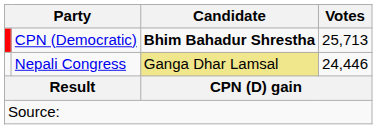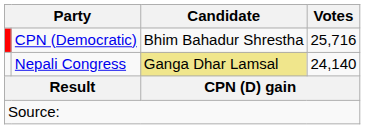(229, 40) bold -> (224, 40) normal
(345, 40) 25,713 -> (333, 40) 25,716
(345, 64) 24,446 -> (333, 64) 24,140
